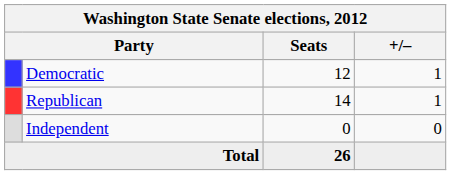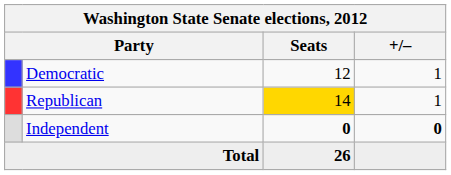(342, 101) no background -> (342, 101) gold background
(346, 128) normal -> (346, 128) bold
(438, 128) normal -> (438, 128) bold
